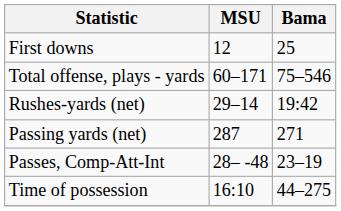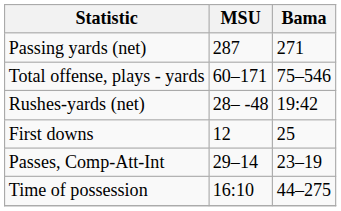rows swapped: (51, 47) <-> (78, 133)
(235, 104) 29–14 -> (241, 104) 28– -48
(241, 162) 28– -48 -> (235, 162) 29–14
